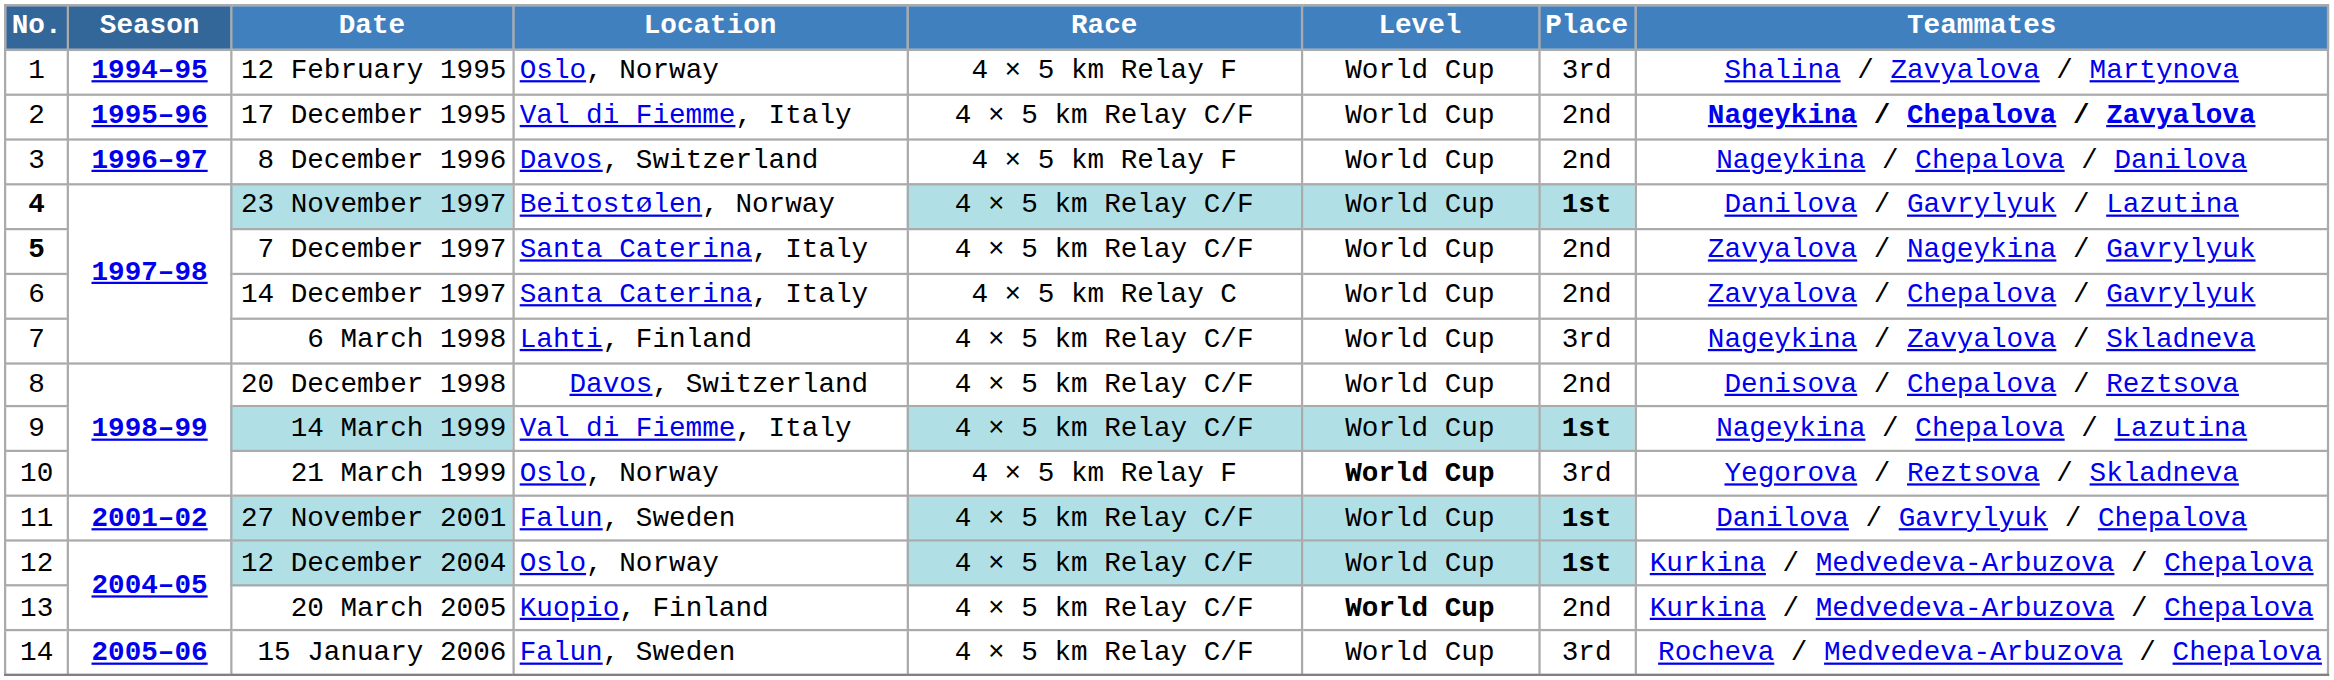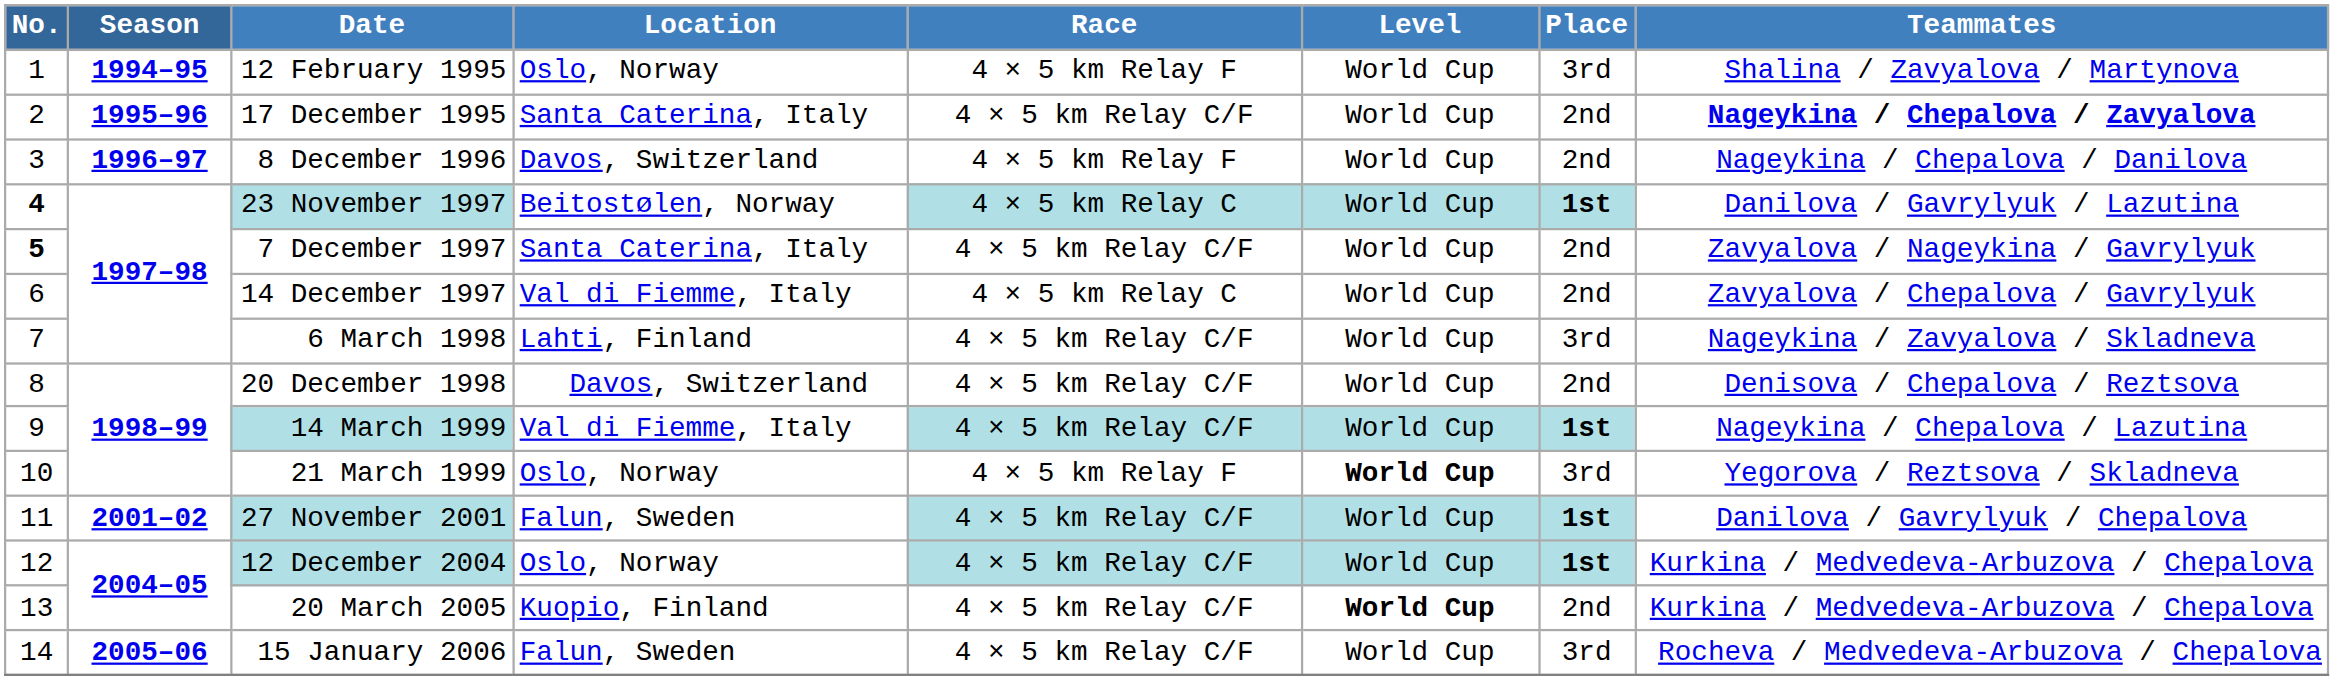(686, 117) Val di Fiemme, Italy -> (694, 117) Santa Caterina, Italy
(1104, 206) 4 × 5 km Relay C/F -> (1104, 206) 4 × 5 km Relay C
(694, 296) Santa Caterina, Italy -> (686, 296) Val di Fiemme, Italy
